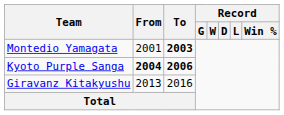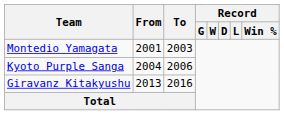(180, 48) bold -> (180, 48) normal
(149, 66) bold -> (149, 66) normal
(180, 66) bold -> (180, 66) normal
